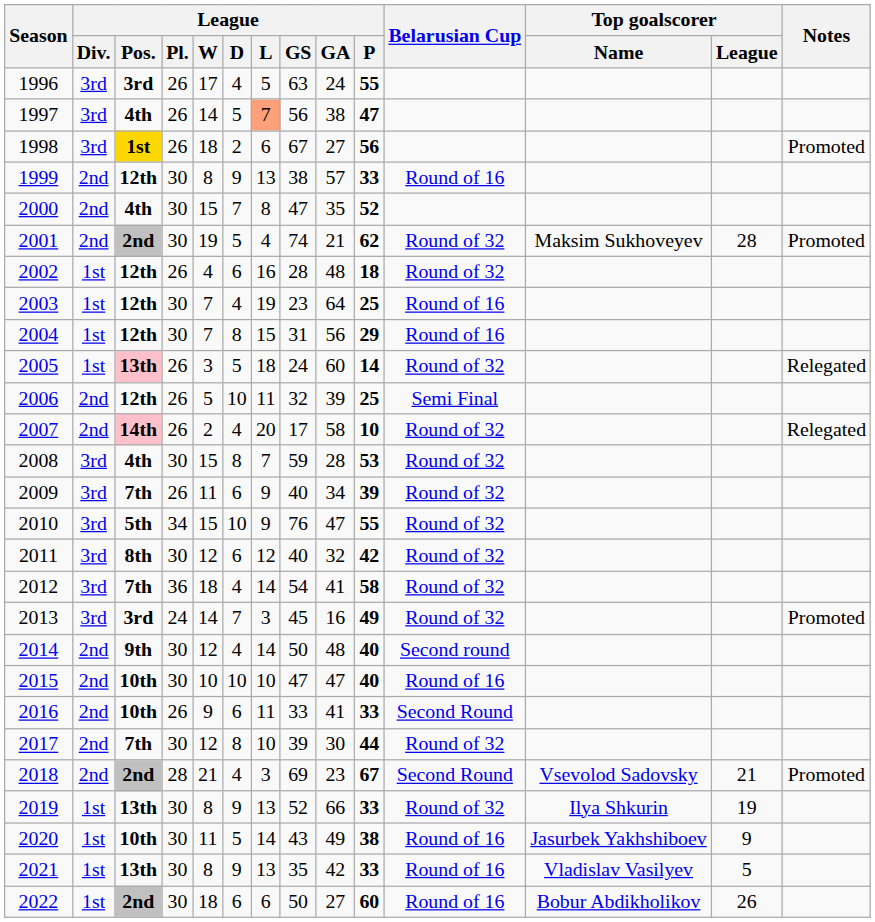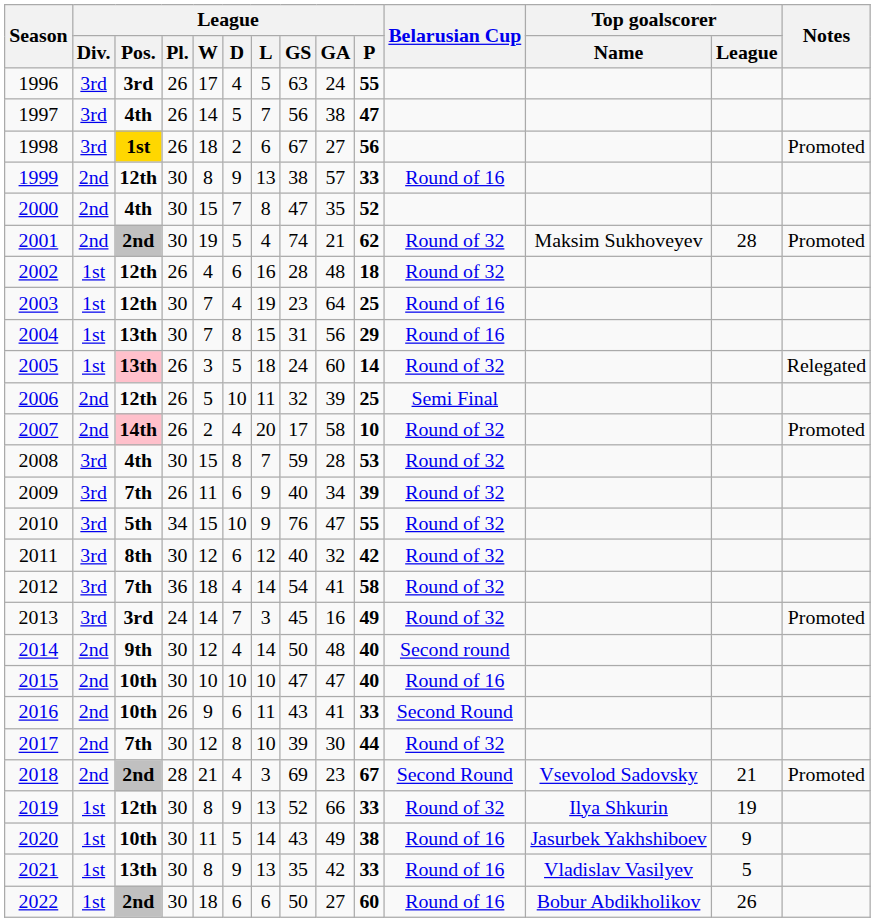(266, 114) lightsalmon background -> (266, 114) no background
(138, 334) 12th -> (138, 334) 13th
(826, 429) Relegated -> (826, 429) Promoted
(298, 712) 33 -> (298, 712) 43
(138, 806) 13th -> (138, 806) 12th
